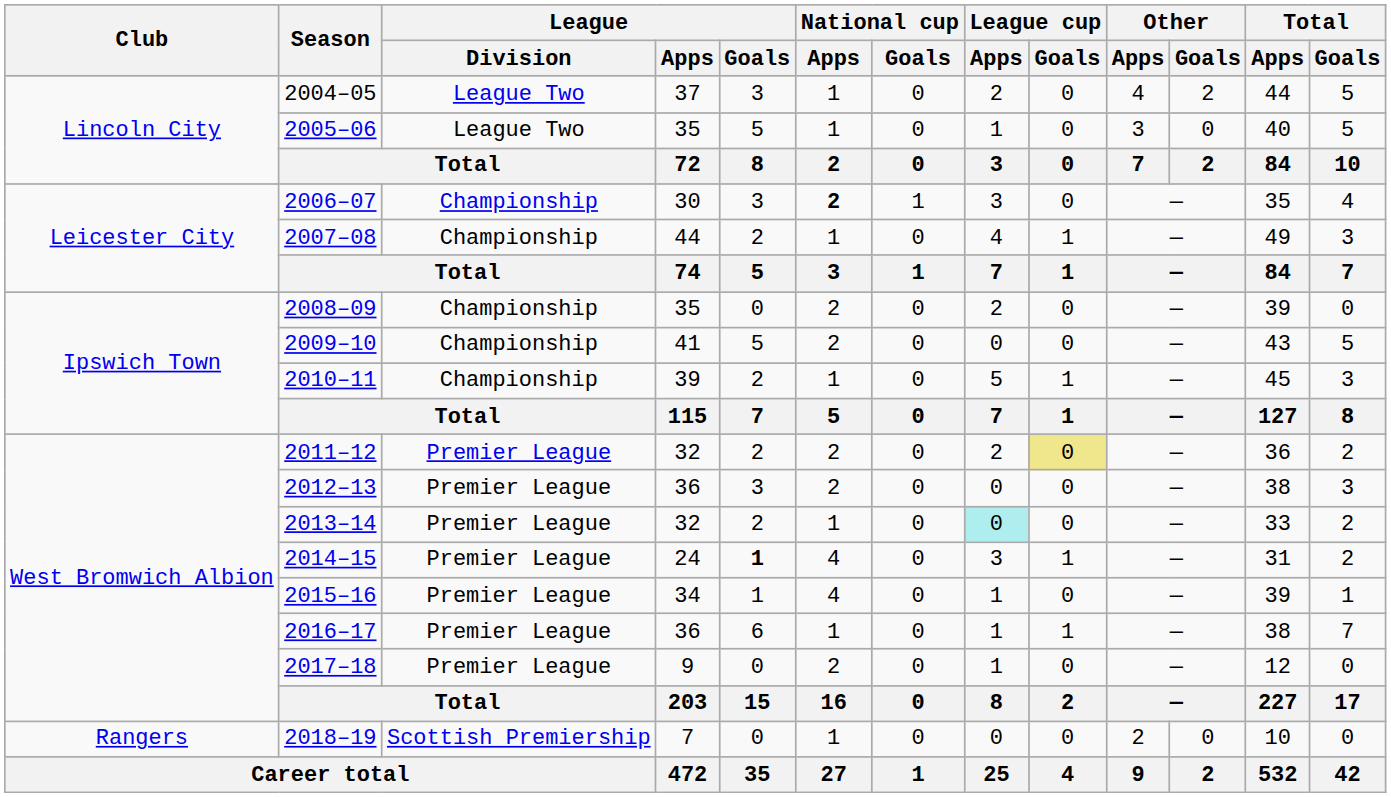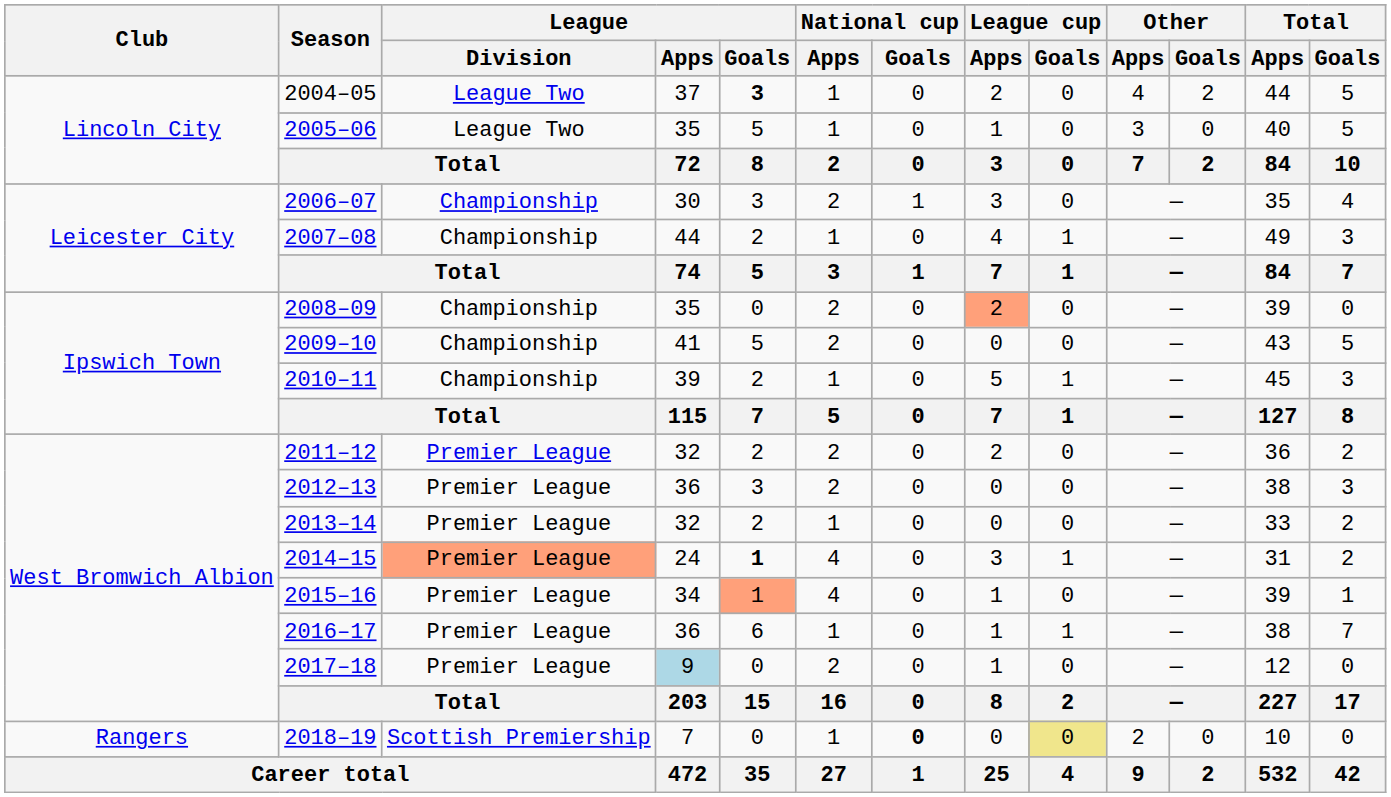(757, 94) normal -> (757, 94) bold
(834, 202) bold -> (834, 202) normal
(996, 309) no background -> (996, 309) lightsalmon background
(1068, 452) khaki background -> (1068, 452) no background
(996, 524) paleturquoise background -> (996, 524) no background
(519, 560) no background -> (519, 560) lightsalmon background
(757, 596) no background -> (757, 596) lightsalmon background
(687, 667) no background -> (687, 667) lightblue background
(918, 739) normal -> (918, 739) bold
(1068, 739) no background -> (1068, 739) khaki background
